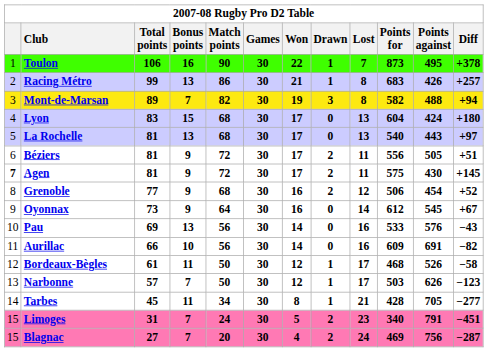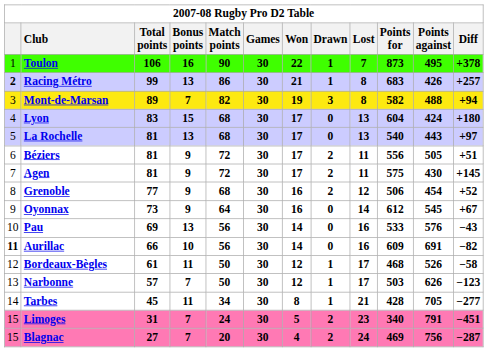(13, 81) normal -> (13, 81) bold
(13, 173) bold -> (13, 173) normal
(13, 246) normal -> (13, 246) bold
